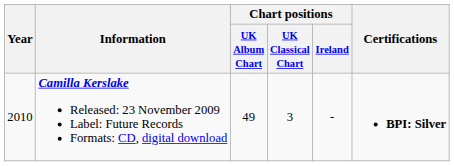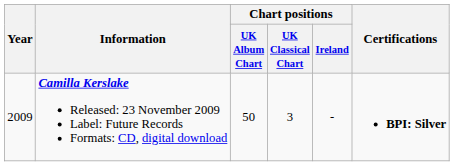(20, 117) 2010 -> (20, 117) 2009
(249, 117) 49 -> (249, 117) 50
